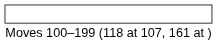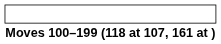(109, 33) normal -> (110, 33) bold
